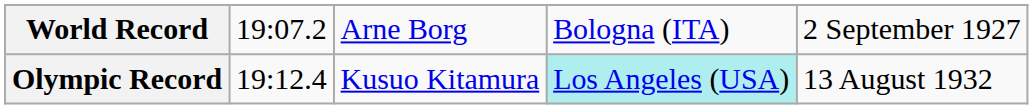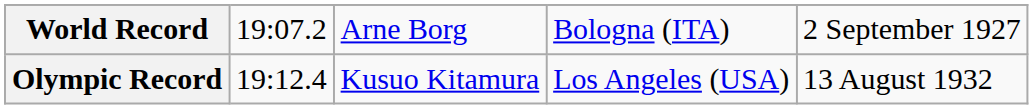(671, 78) paleturquoise background -> (671, 78) no background
